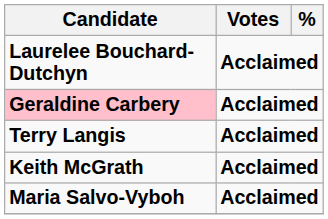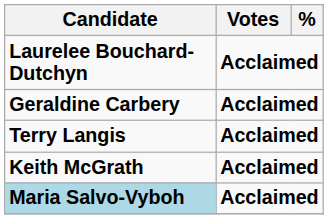(94, 104) pink background -> (94, 104) no background
(97, 198) no background -> (97, 198) lightblue background
